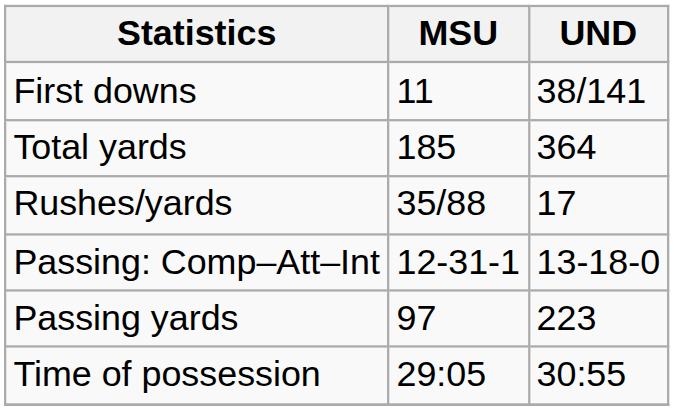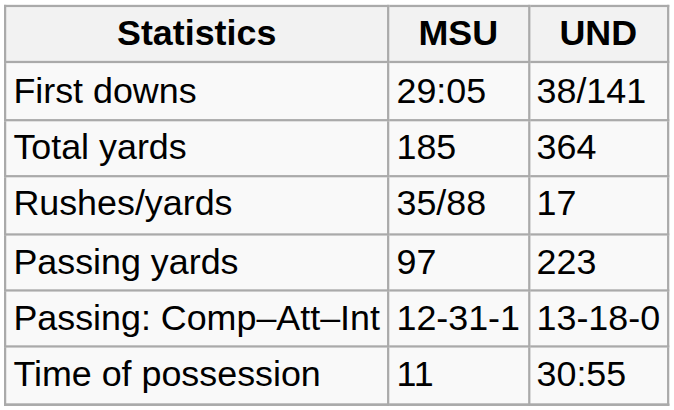(415, 90) 11 -> (441, 90) 29:05
rows swapped: (126, 317) <-> (197, 261)
(441, 374) 29:05 -> (415, 374) 11
